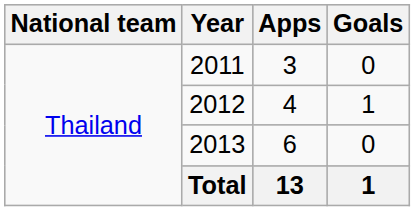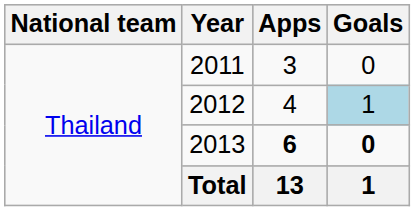(368, 104) no background -> (368, 104) lightblue background
(290, 144) normal -> (290, 144) bold
(368, 144) normal -> (368, 144) bold
